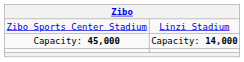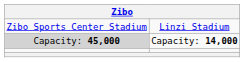(77, 41) no background -> (77, 41) lightgrey background
